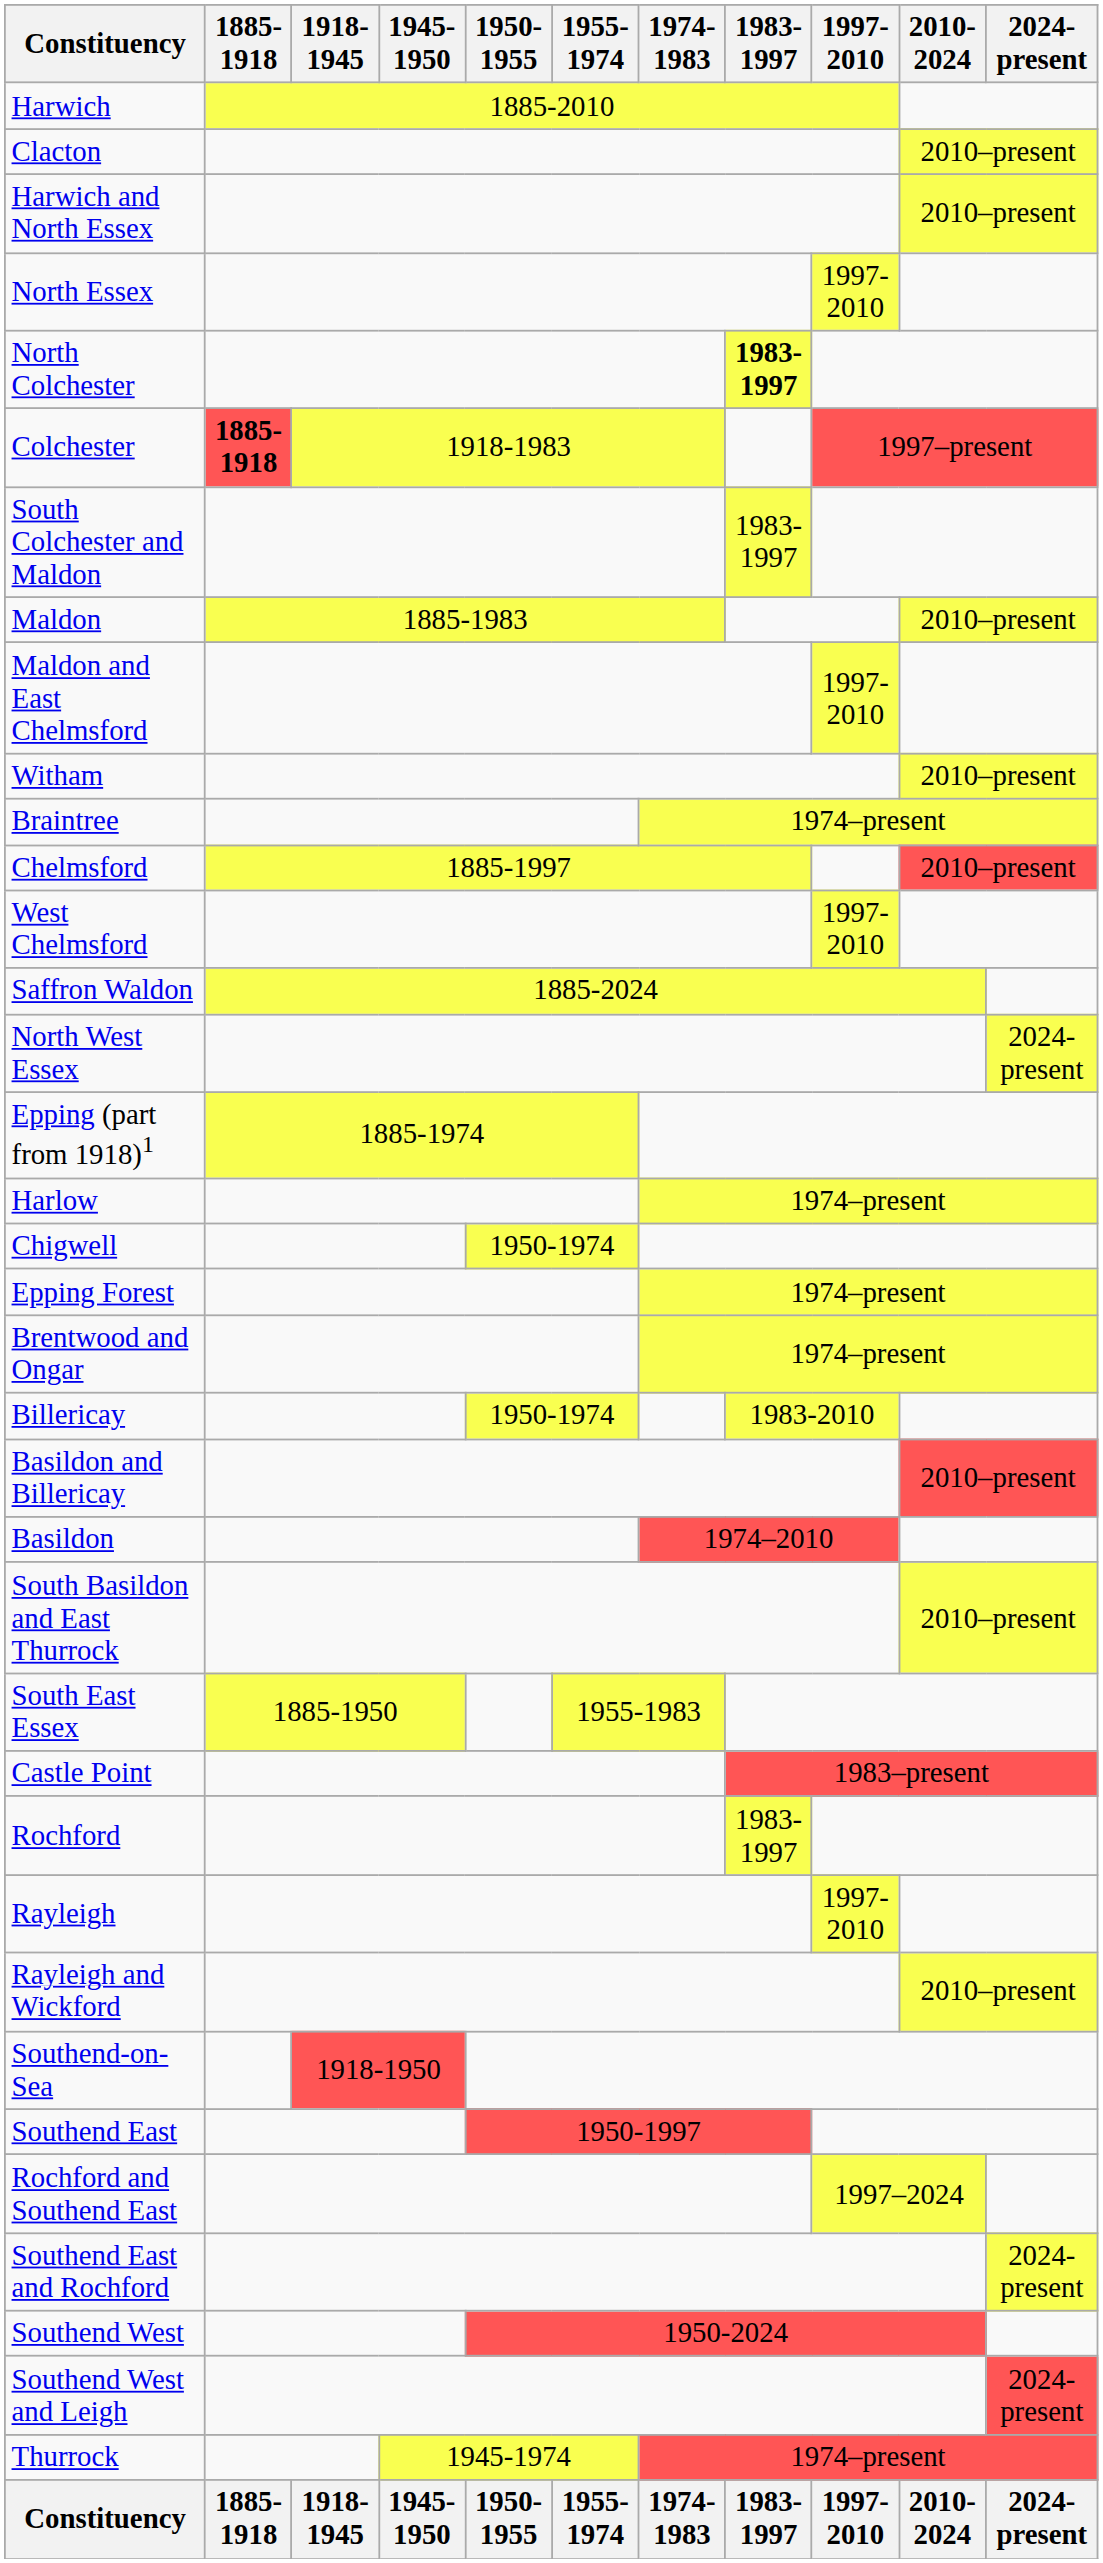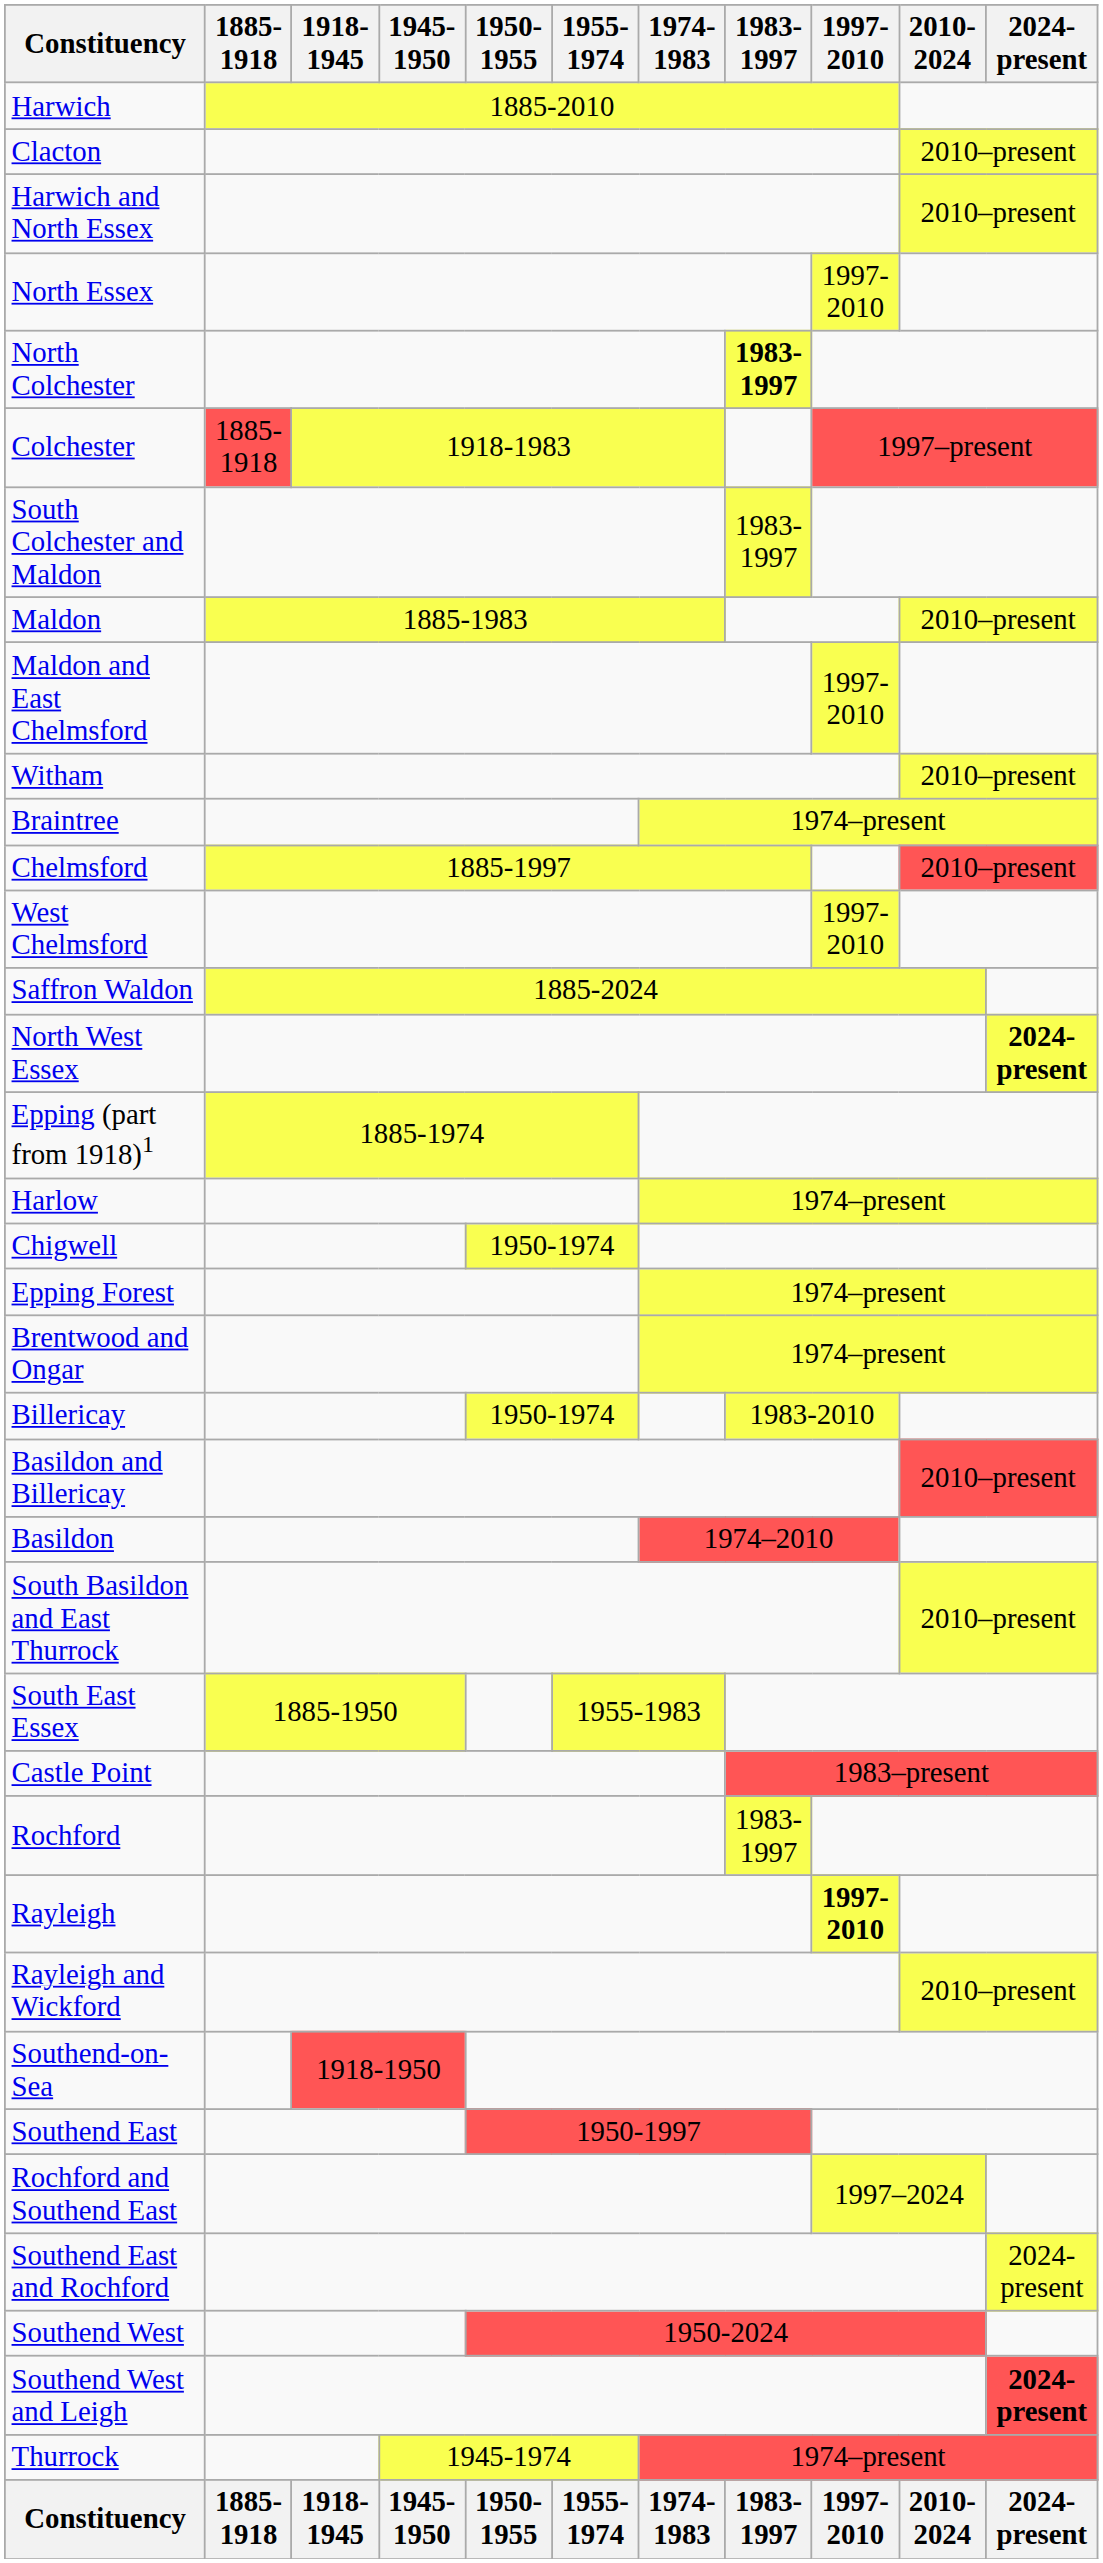(249, 447) bold -> (249, 447) normal
(1042, 1052) normal -> (1042, 1052) bold
(855, 1913) normal -> (855, 1913) bold
(1042, 2395) normal -> (1042, 2395) bold
